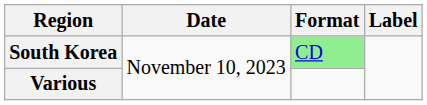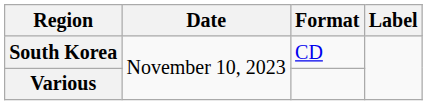(309, 52) lightgreen background -> (309, 52) no background
